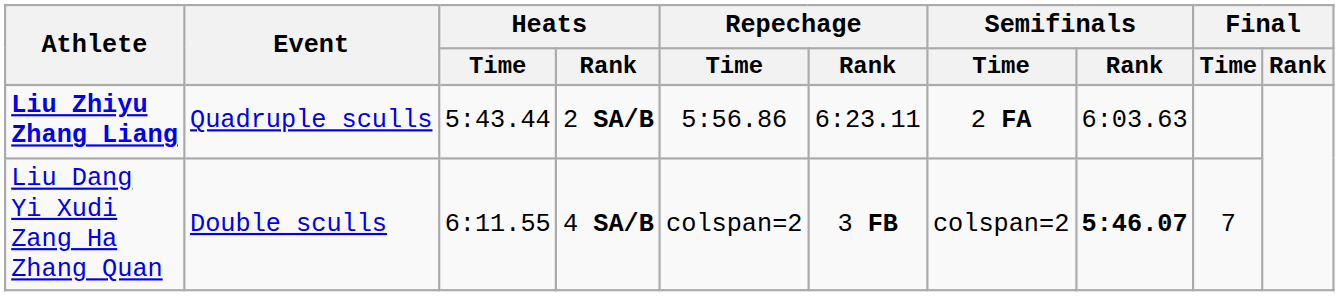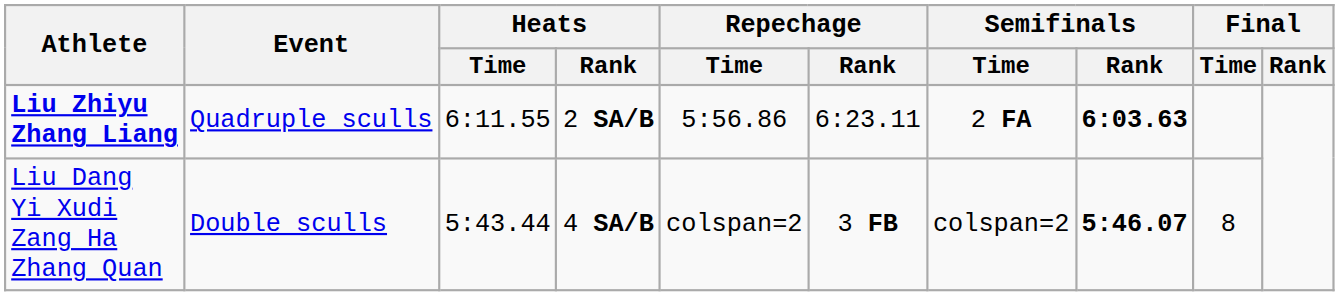(498, 121) 5:43.44 -> (498, 121) 6:11.55
(1135, 121) normal -> (1135, 121) bold
(498, 224) 6:11.55 -> (498, 224) 5:43.44
(1228, 224) 7 -> (1228, 224) 8
